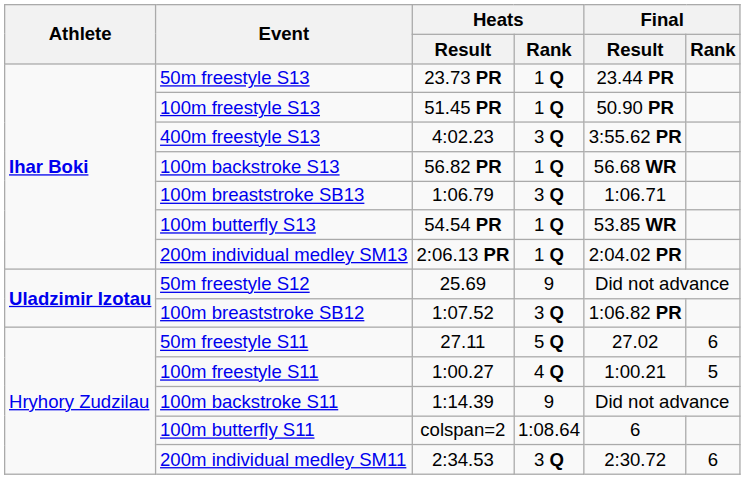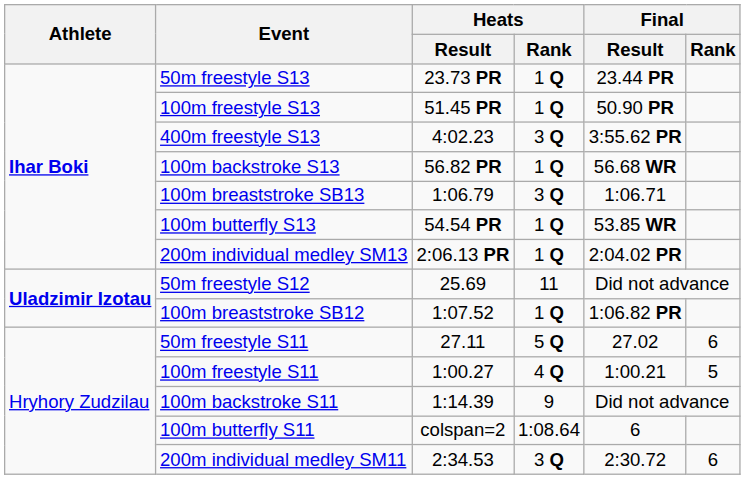(549, 284) 9 -> (549, 284) 11
(549, 313) 3 Q -> (549, 313) 1 Q
